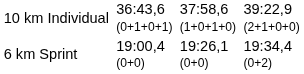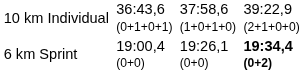(268, 54) normal -> (268, 54) bold
